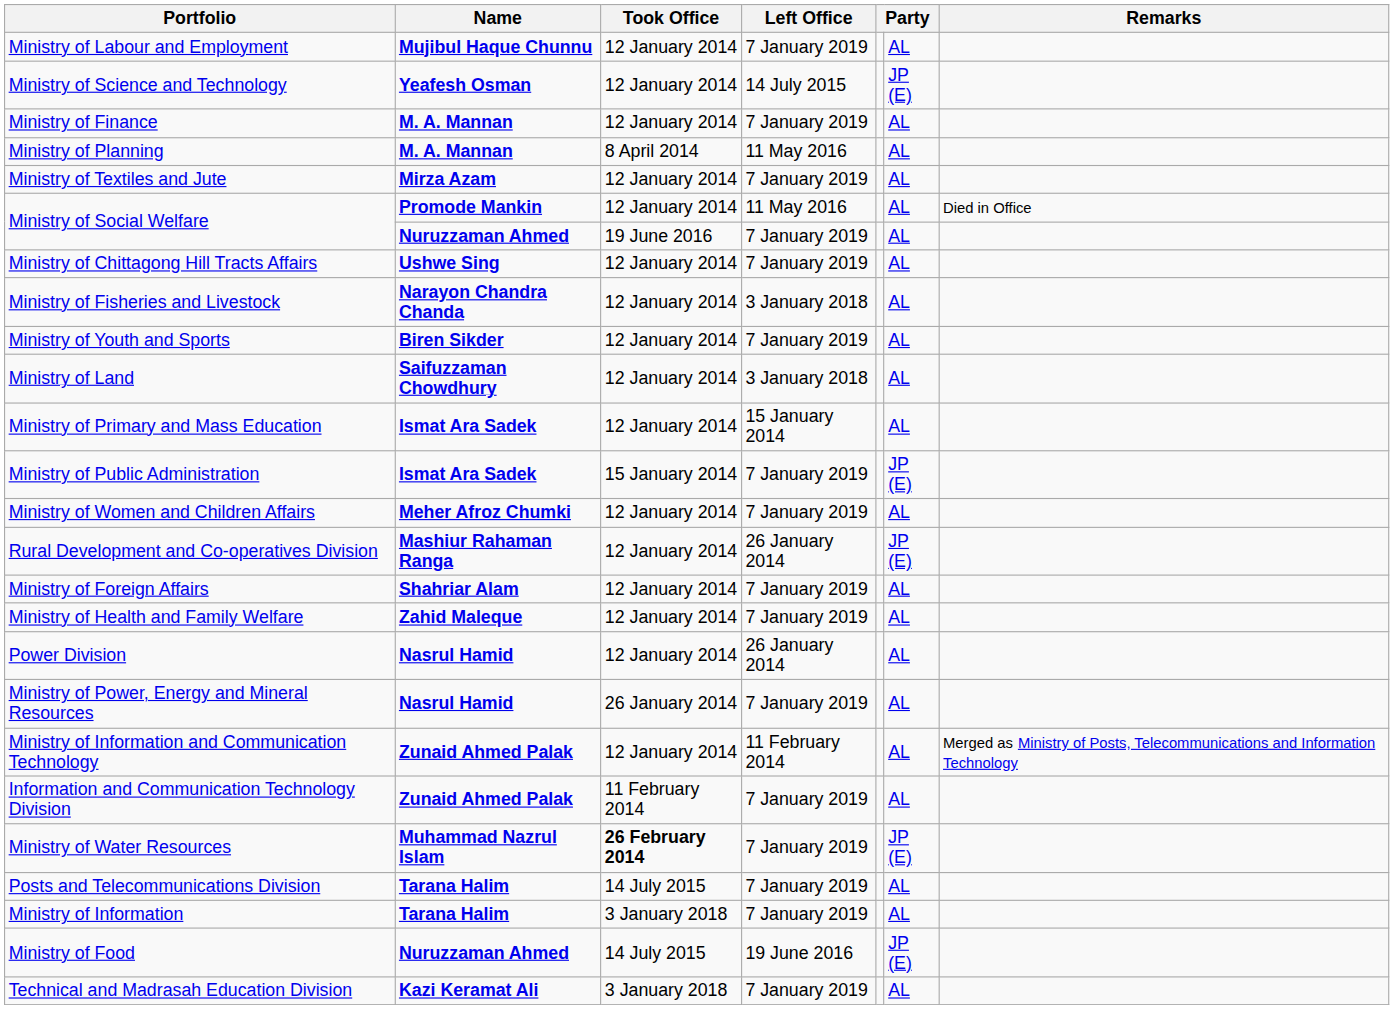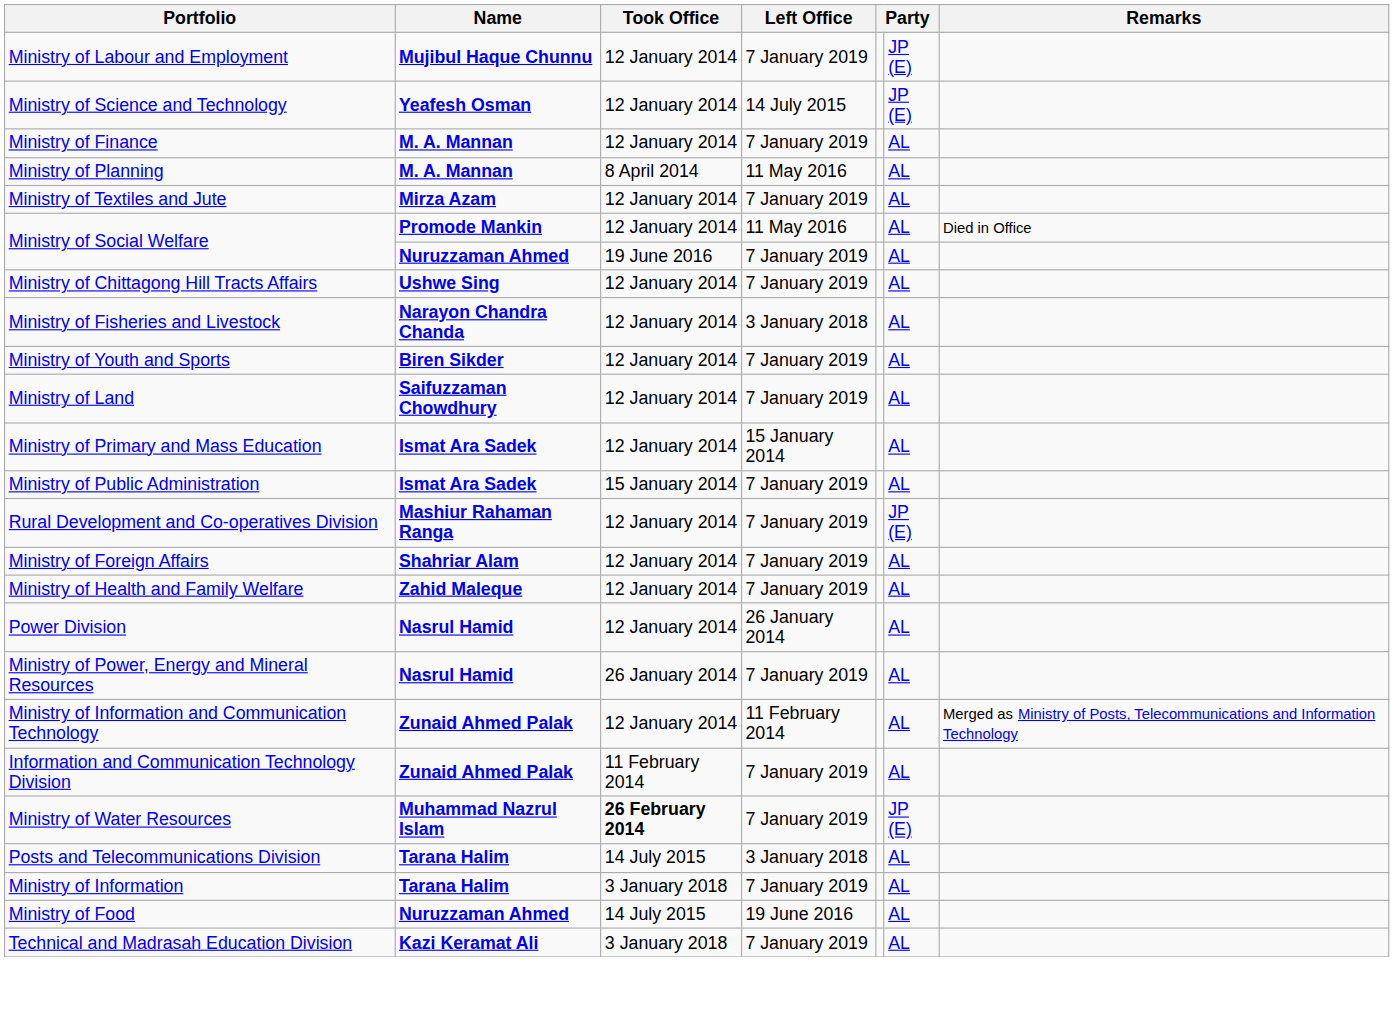(899, 46) AL -> (900, 56) JP (E)
(807, 378) 3 January 2018 -> (807, 398) 7 January 2019
(900, 474) JP (E) -> (899, 484) AL
- row: (162, 512)
(789, 550) 26 January 2014 -> (807, 522) 7 January 2019
(807, 886) 7 January 2019 -> (807, 858) 3 January 2018
(900, 952) JP (E) -> (899, 914) AL
